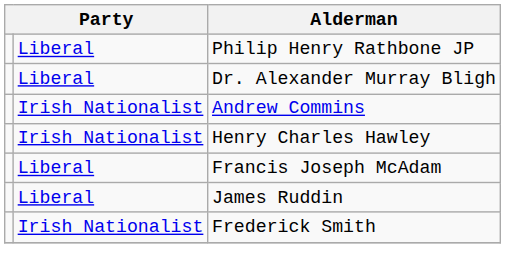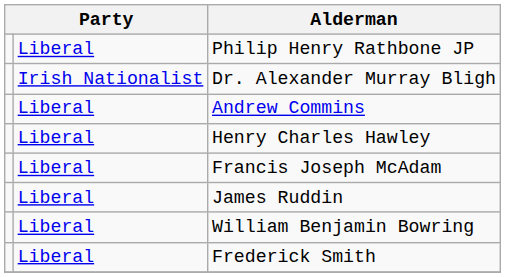(56, 79) Liberal -> (111, 79) Irish Nationalist
(111, 109) Irish Nationalist -> (56, 109) Liberal
(111, 138) Irish Nationalist -> (56, 138) Liberal
+ row: (343, 227)
(111, 227) Irish Nationalist -> (56, 257) Liberal
